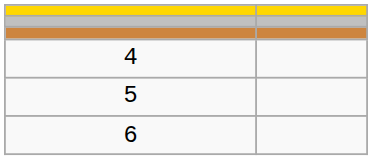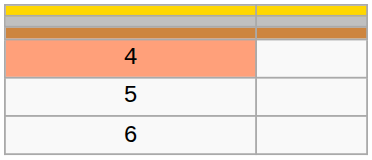(130, 58) no background -> (130, 58) lightsalmon background
